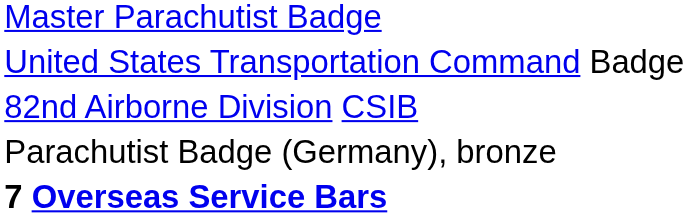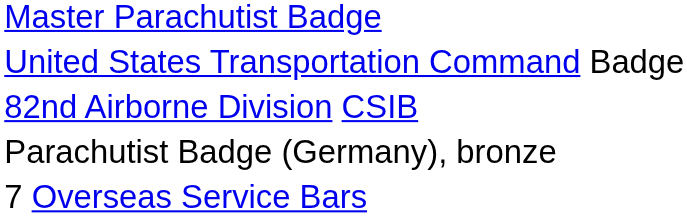(191, 197) bold -> (181, 197) normal
